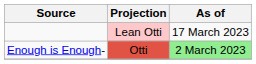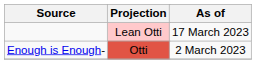(210, 50) lightgreen background -> (210, 50) no background
